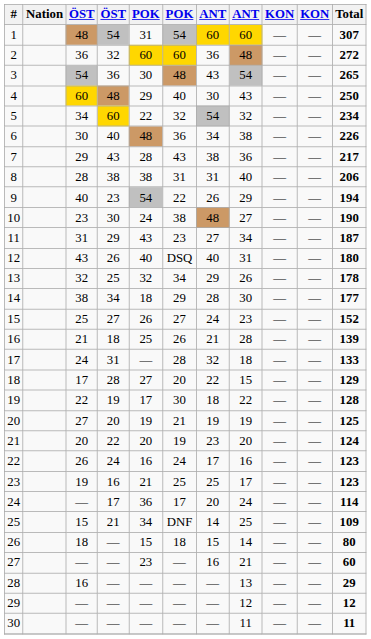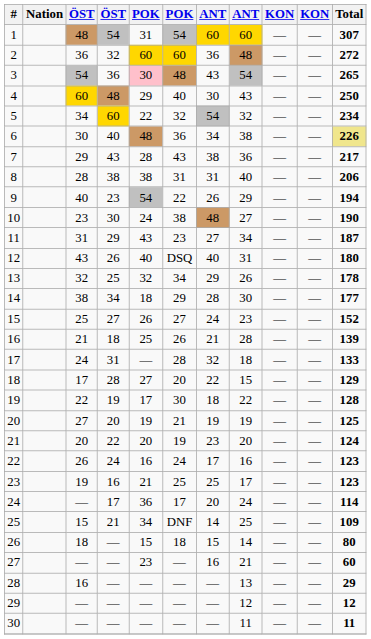(146, 75) no background -> (146, 75) pink background
(349, 136) no background -> (349, 136) khaki background
